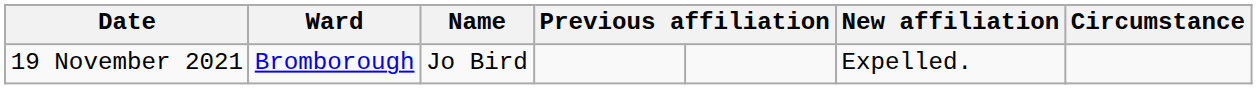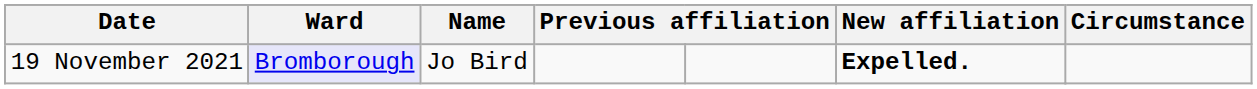(335, 64) no background -> (335, 64) lavender background
(907, 64) normal -> (907, 64) bold
